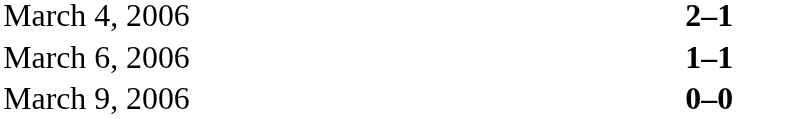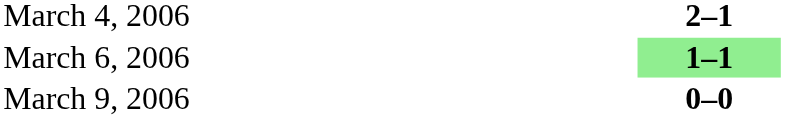(709, 57) no background -> (709, 57) lightgreen background
